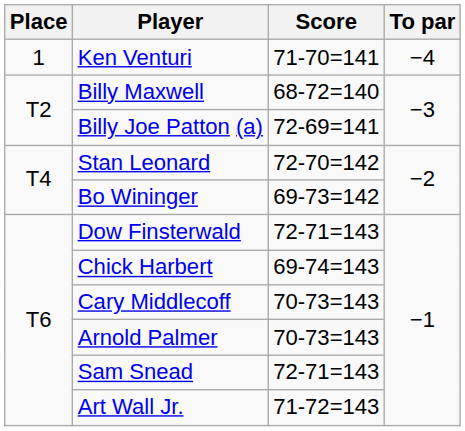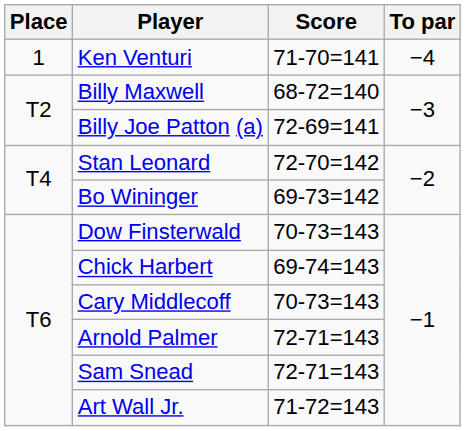(326, 232) 72-71=143 -> (326, 232) 70-73=143
(326, 337) 70-73=143 -> (326, 337) 72-71=143
